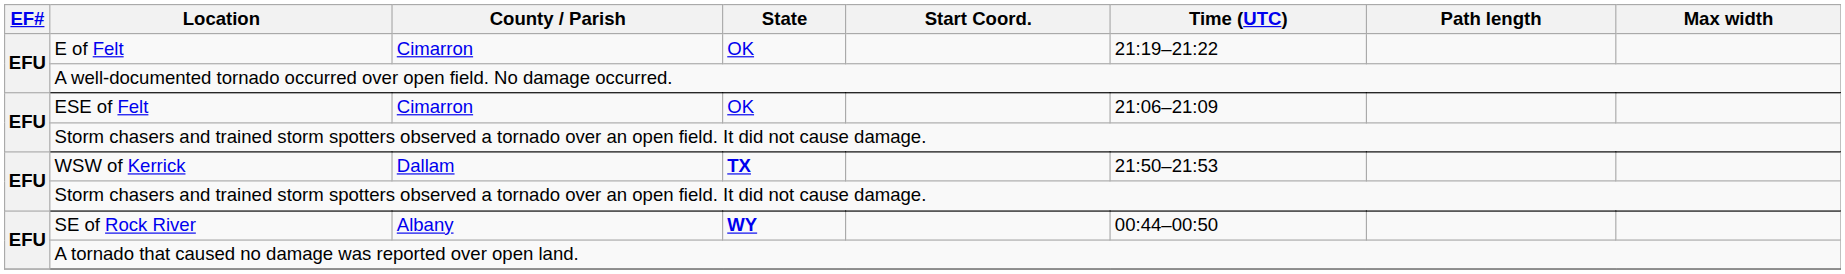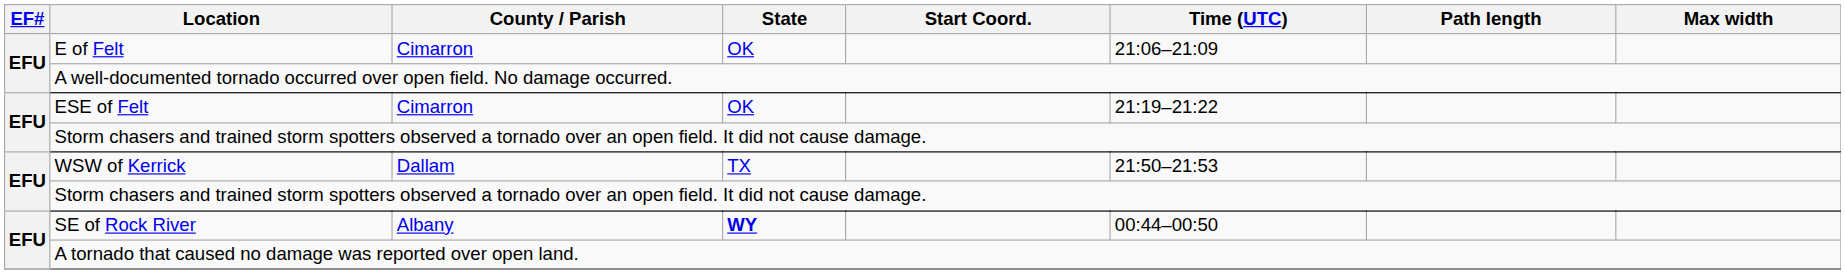(1166, 48) 21:19–21:22 -> (1166, 48) 21:06–21:09
(1166, 107) 21:06–21:09 -> (1166, 107) 21:19–21:22
(739, 166) bold -> (739, 166) normal
